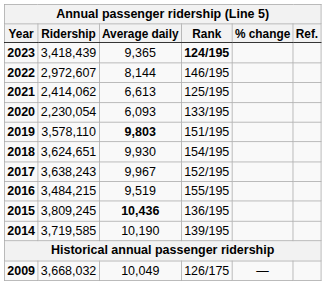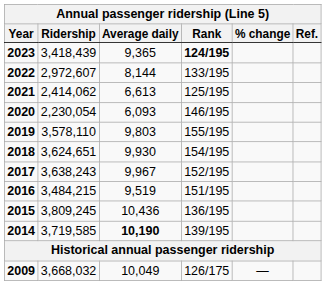(207, 72) 146/195 -> (207, 72) 133/195
(207, 112) 133/195 -> (207, 112) 146/195
(140, 132) bold -> (140, 132) normal
(207, 132) 151/195 -> (207, 132) 155/195
(207, 191) 155/195 -> (207, 191) 151/195
(140, 211) bold -> (140, 211) normal
(140, 231) normal -> (140, 231) bold
